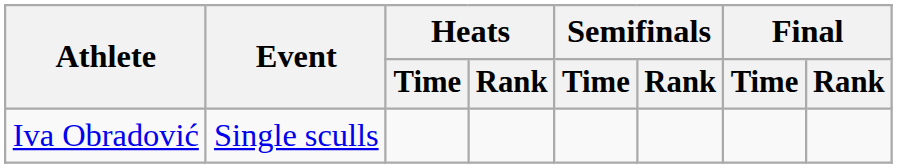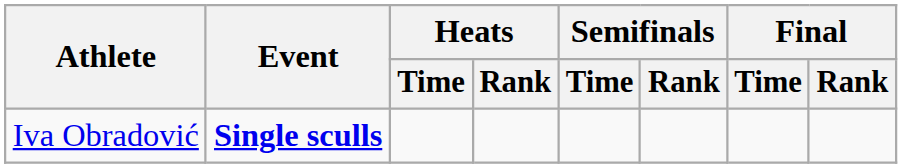(296, 135) normal -> (298, 135) bold
